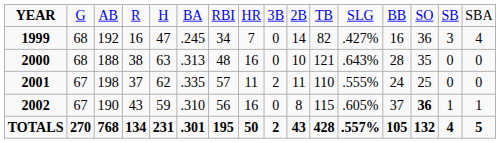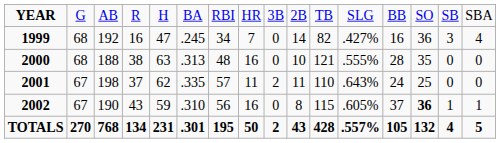(360, 60) .643% -> (360, 60) .555%
(360, 82) .555% -> (360, 82) .643%
